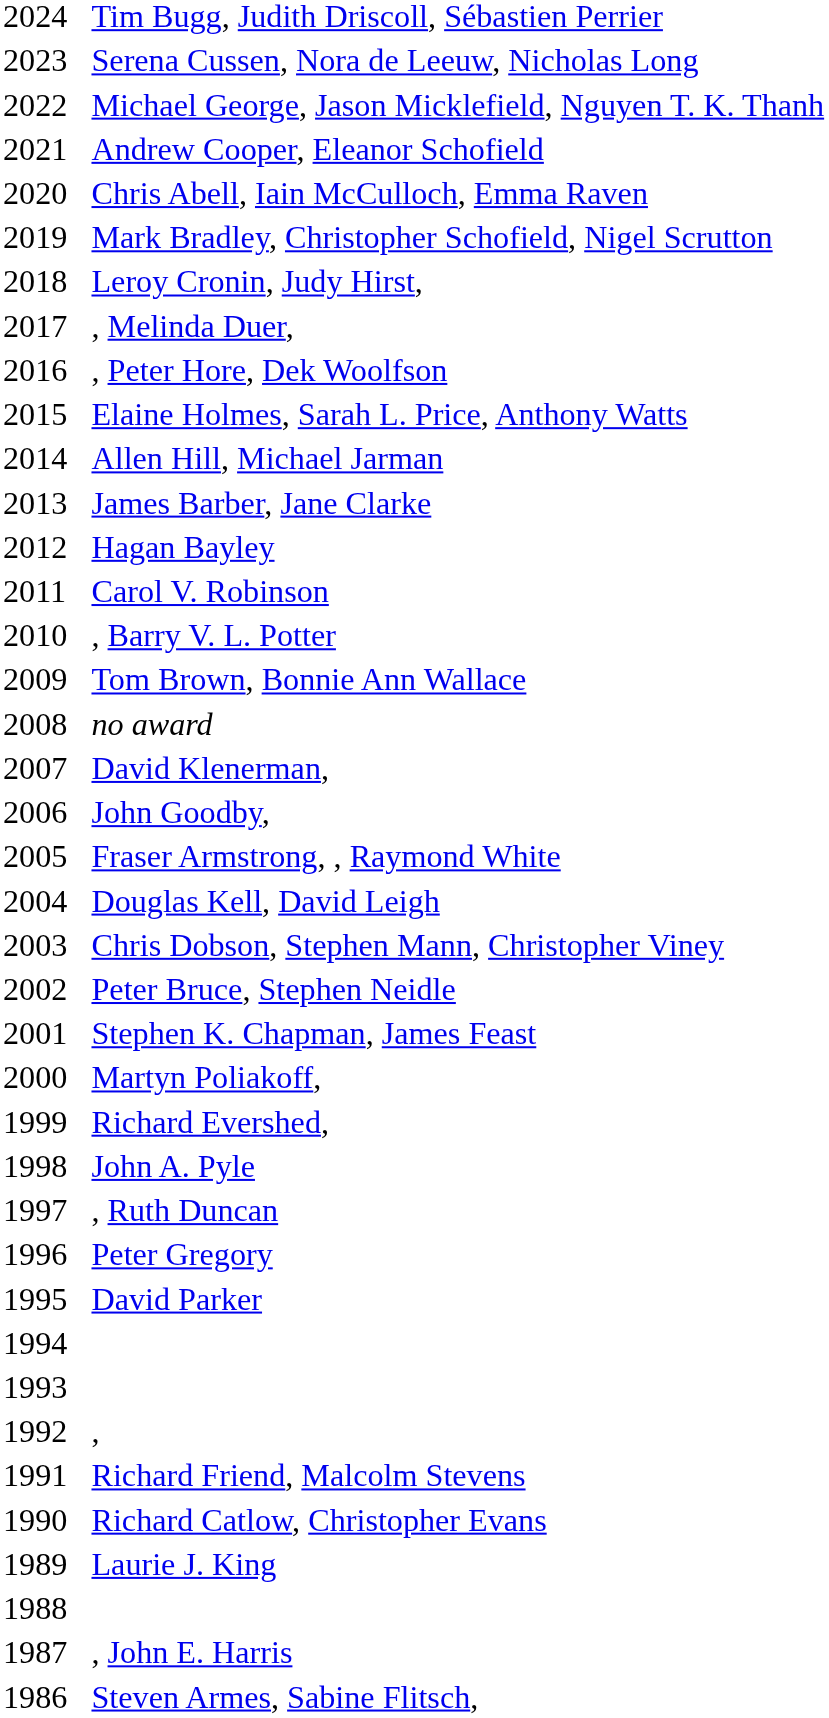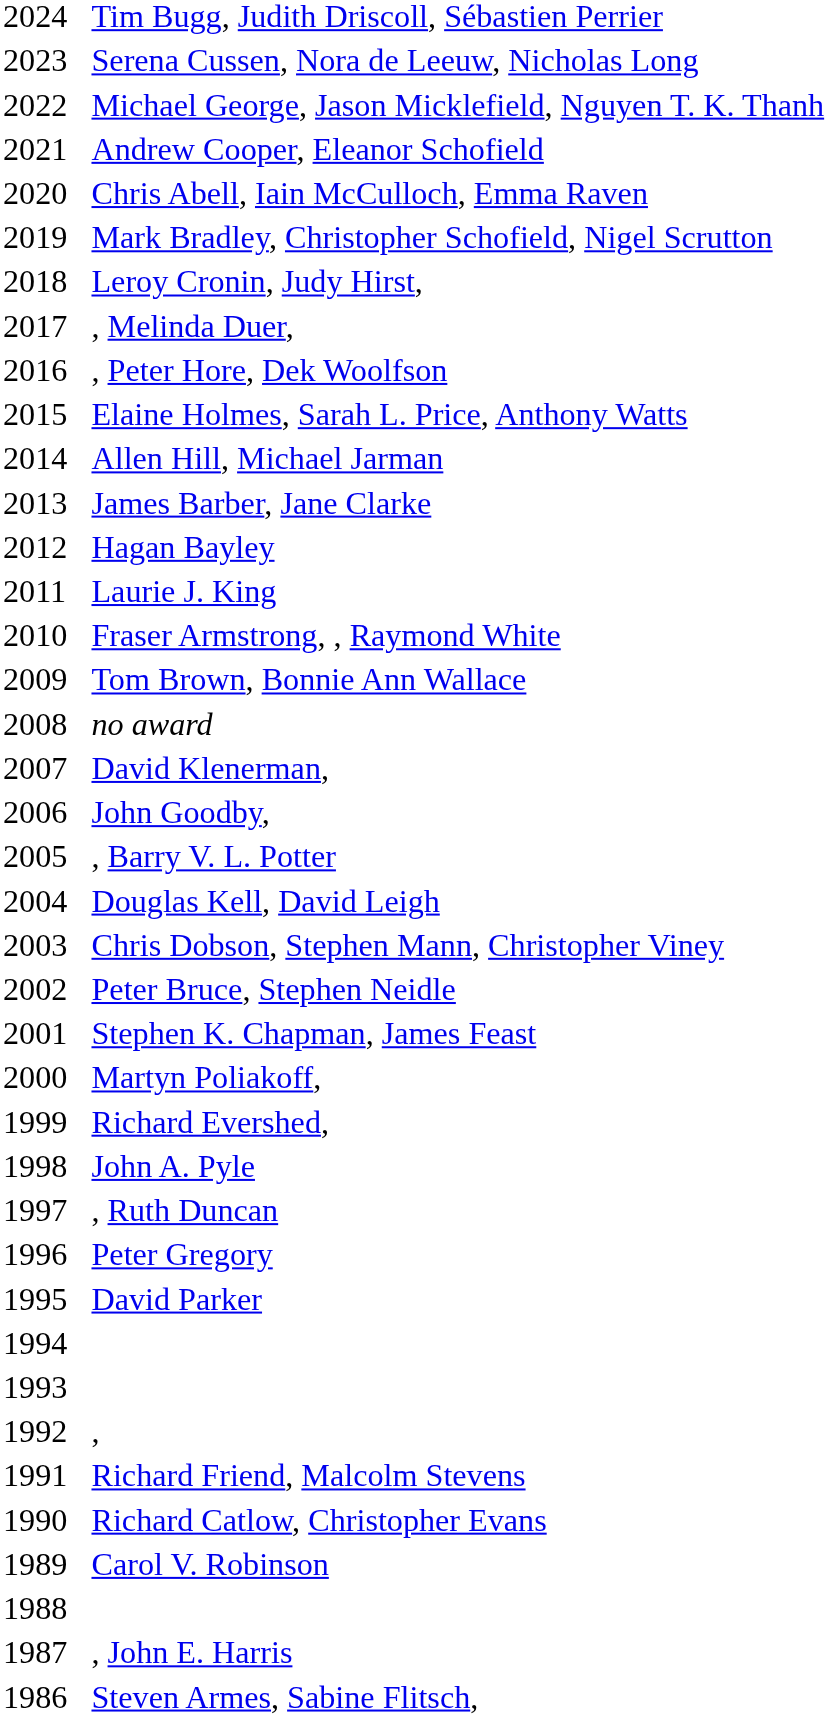(210, 591) Carol V. Robinson -> (184, 591) Laurie J. King
(214, 635) , Barry V. L. Potter -> (326, 635) Fraser Armstrong, , Raymond White
(326, 856) Fraser Armstrong, , Raymond White -> (214, 856) , Barry V. L. Potter
(184, 1564) Laurie J. King -> (210, 1564) Carol V. Robinson
